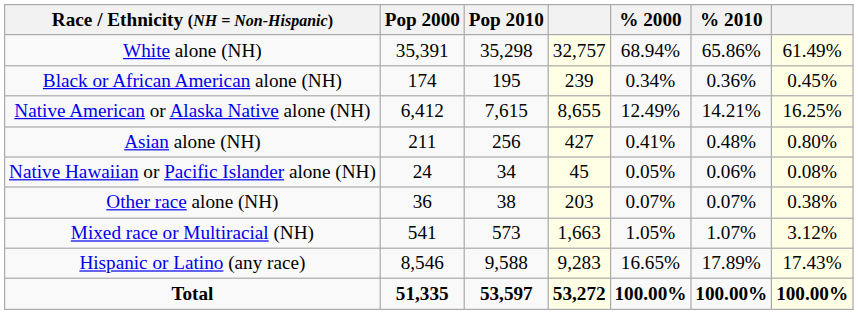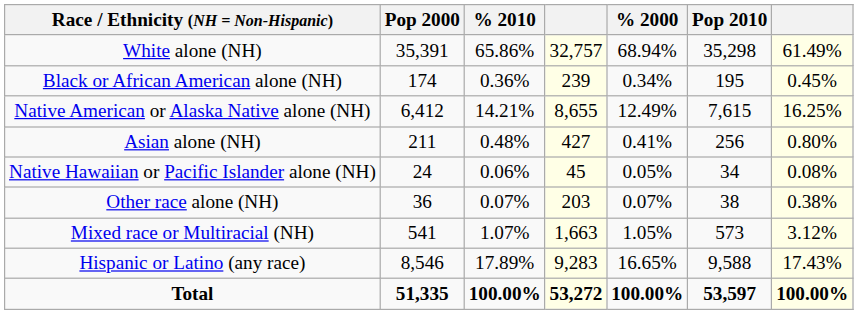columns swapped: (506, 19) <-> (731, 19)
